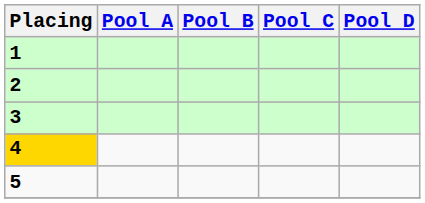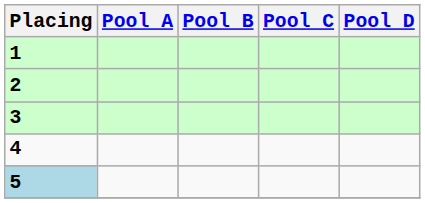(15, 150) gold background -> (15, 150) no background
(15, 182) no background -> (15, 182) lightblue background
